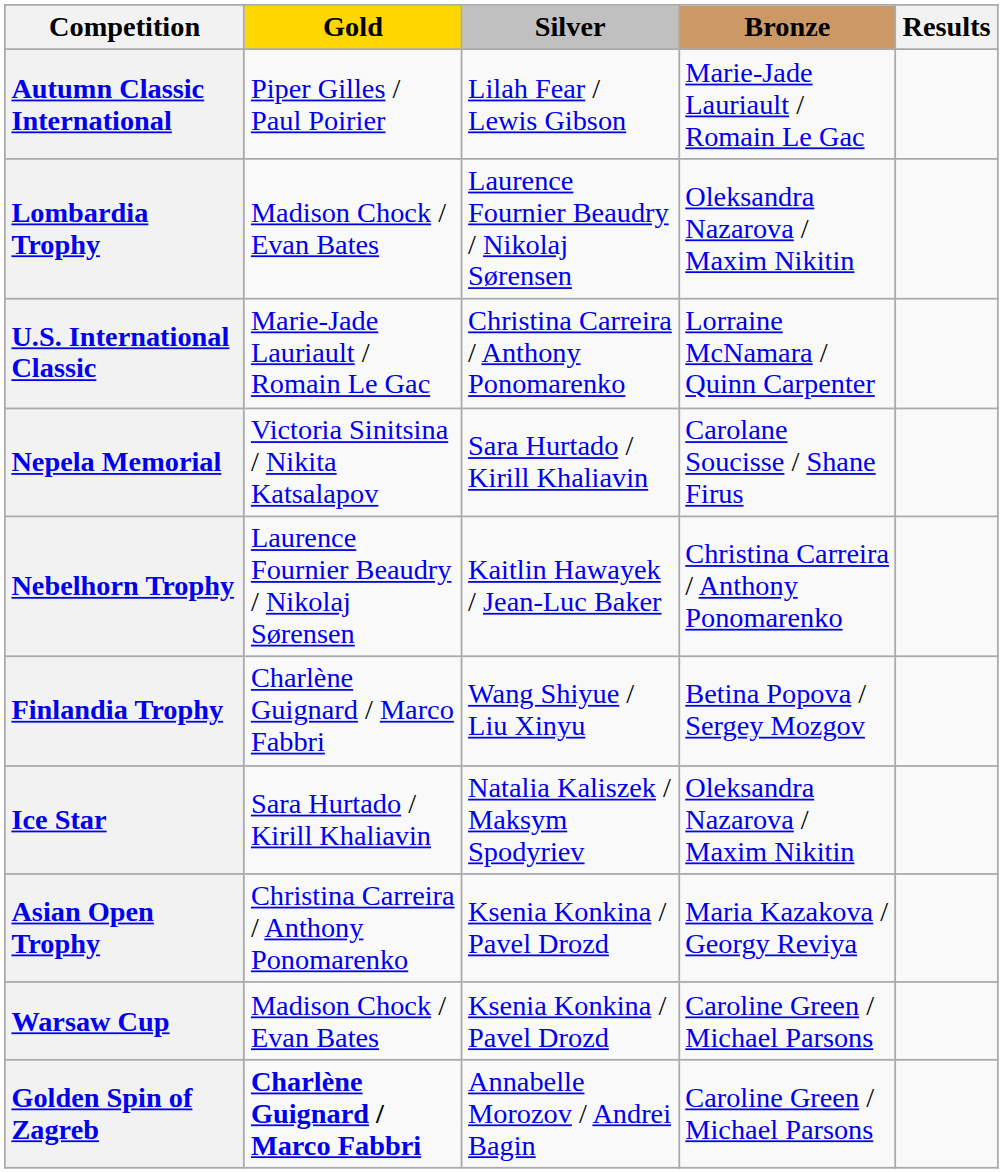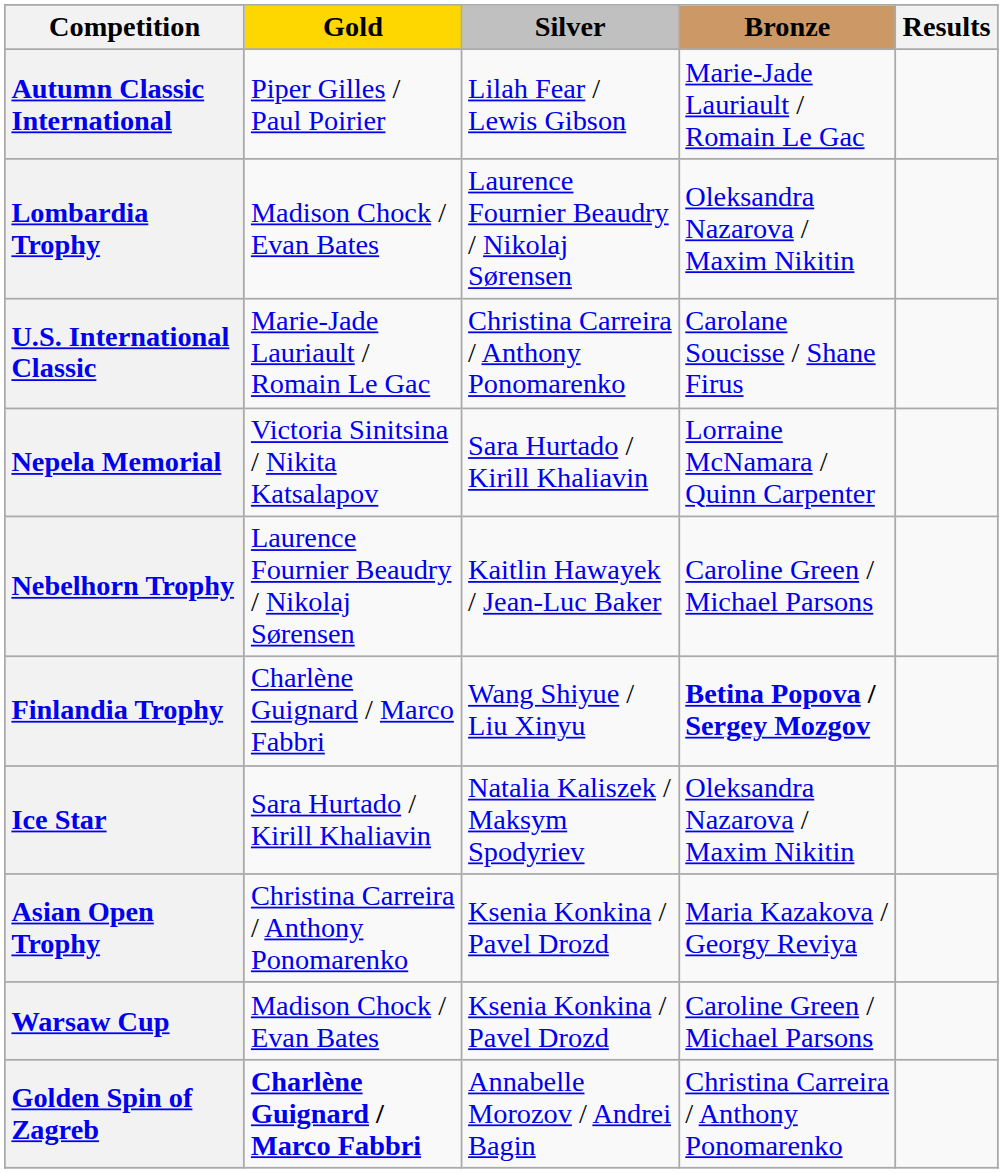(780, 352) Lorraine McNamara / Quinn Carpenter -> (780, 352) Carolane Soucisse / Shane Firus
(780, 461) Carolane Soucisse / Shane Firus -> (780, 461) Lorraine McNamara / Quinn Carpenter
(787, 586) Christina Carreira / Anthony Ponomarenko -> (780, 586) Caroline Green / Michael Parsons
(776, 710) normal -> (780, 710) bold
(780, 1113) Caroline Green / Michael Parsons -> (787, 1113) Christina Carreira / Anthony Ponomarenko
